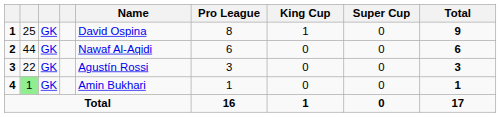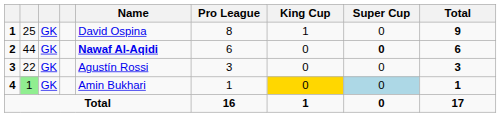(115, 49) normal -> (118, 49) bold
(382, 49) normal -> (382, 49) bold
(305, 85) no background -> (305, 85) gold background
(382, 85) no background -> (382, 85) lightblue background
